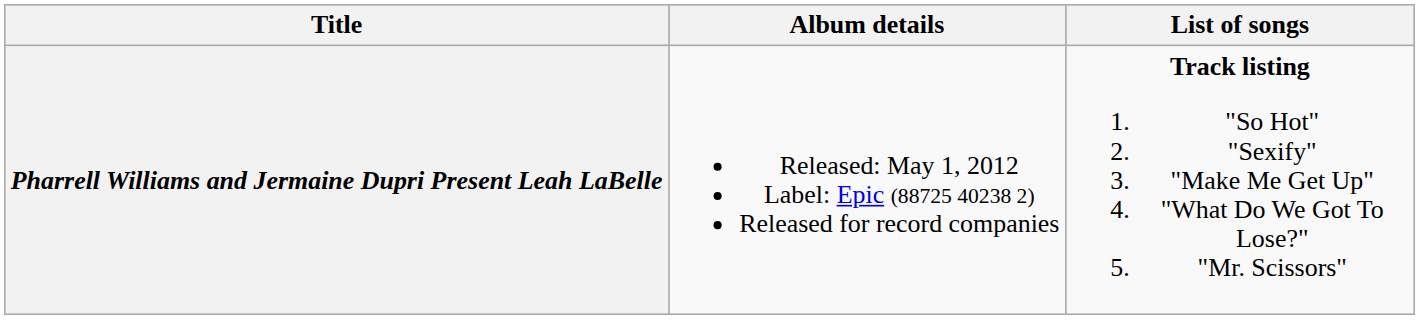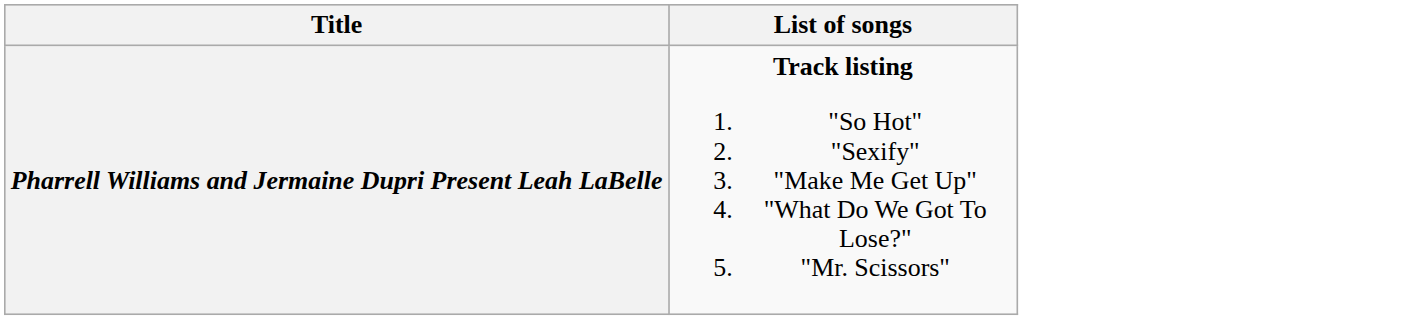- column: (867, 25)
